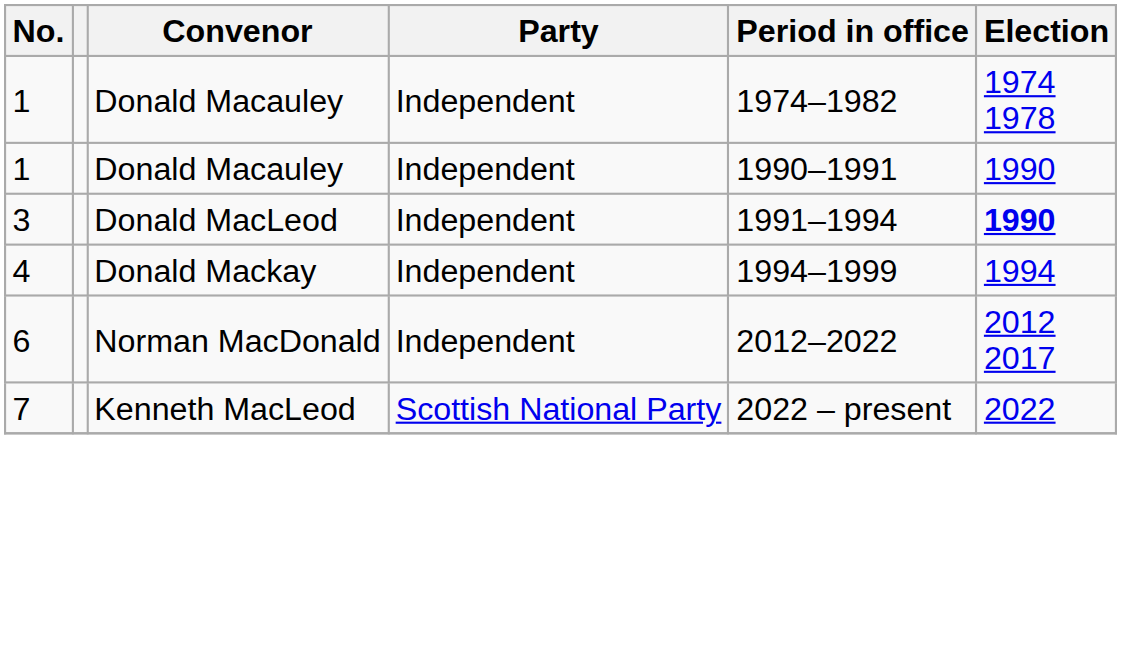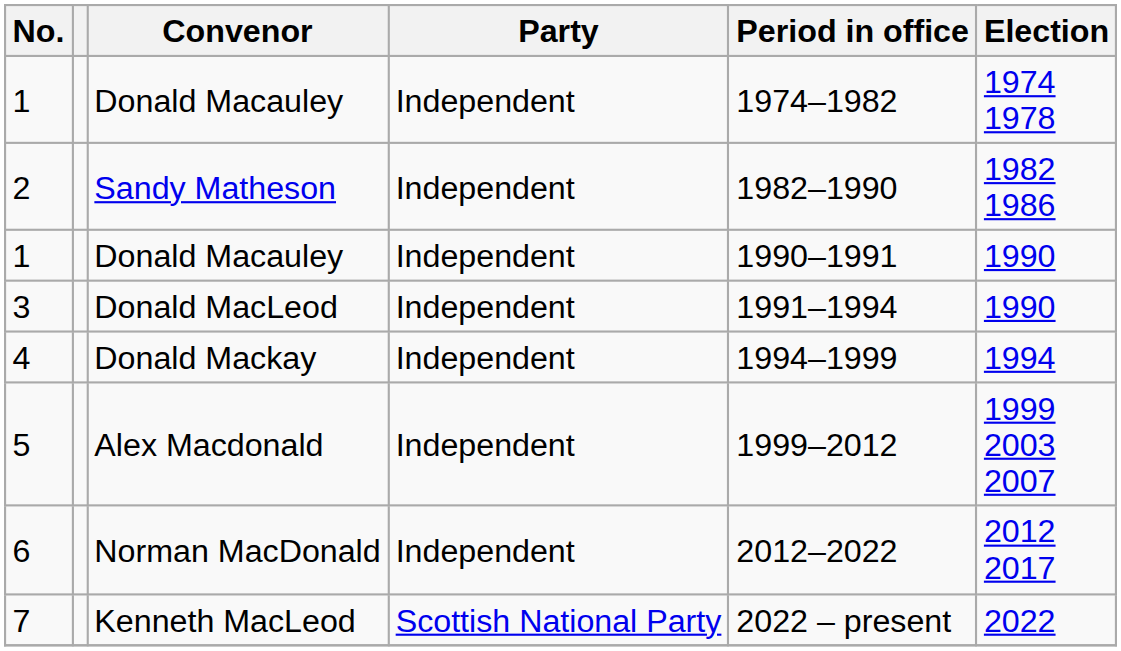+ row: (22, 187)
(1020, 220) bold -> (1020, 307) normal
+ row: (22, 445)
